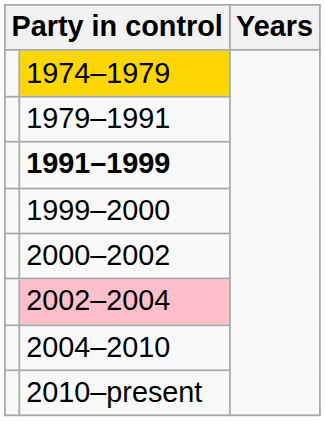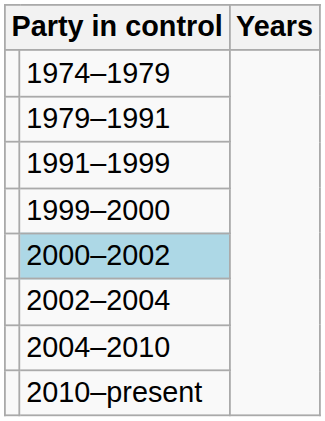(98, 73) gold background -> (98, 73) no background
(98, 164) bold -> (98, 164) normal
(98, 255) no background -> (98, 255) lightblue background
(98, 301) pink background -> (98, 301) no background
